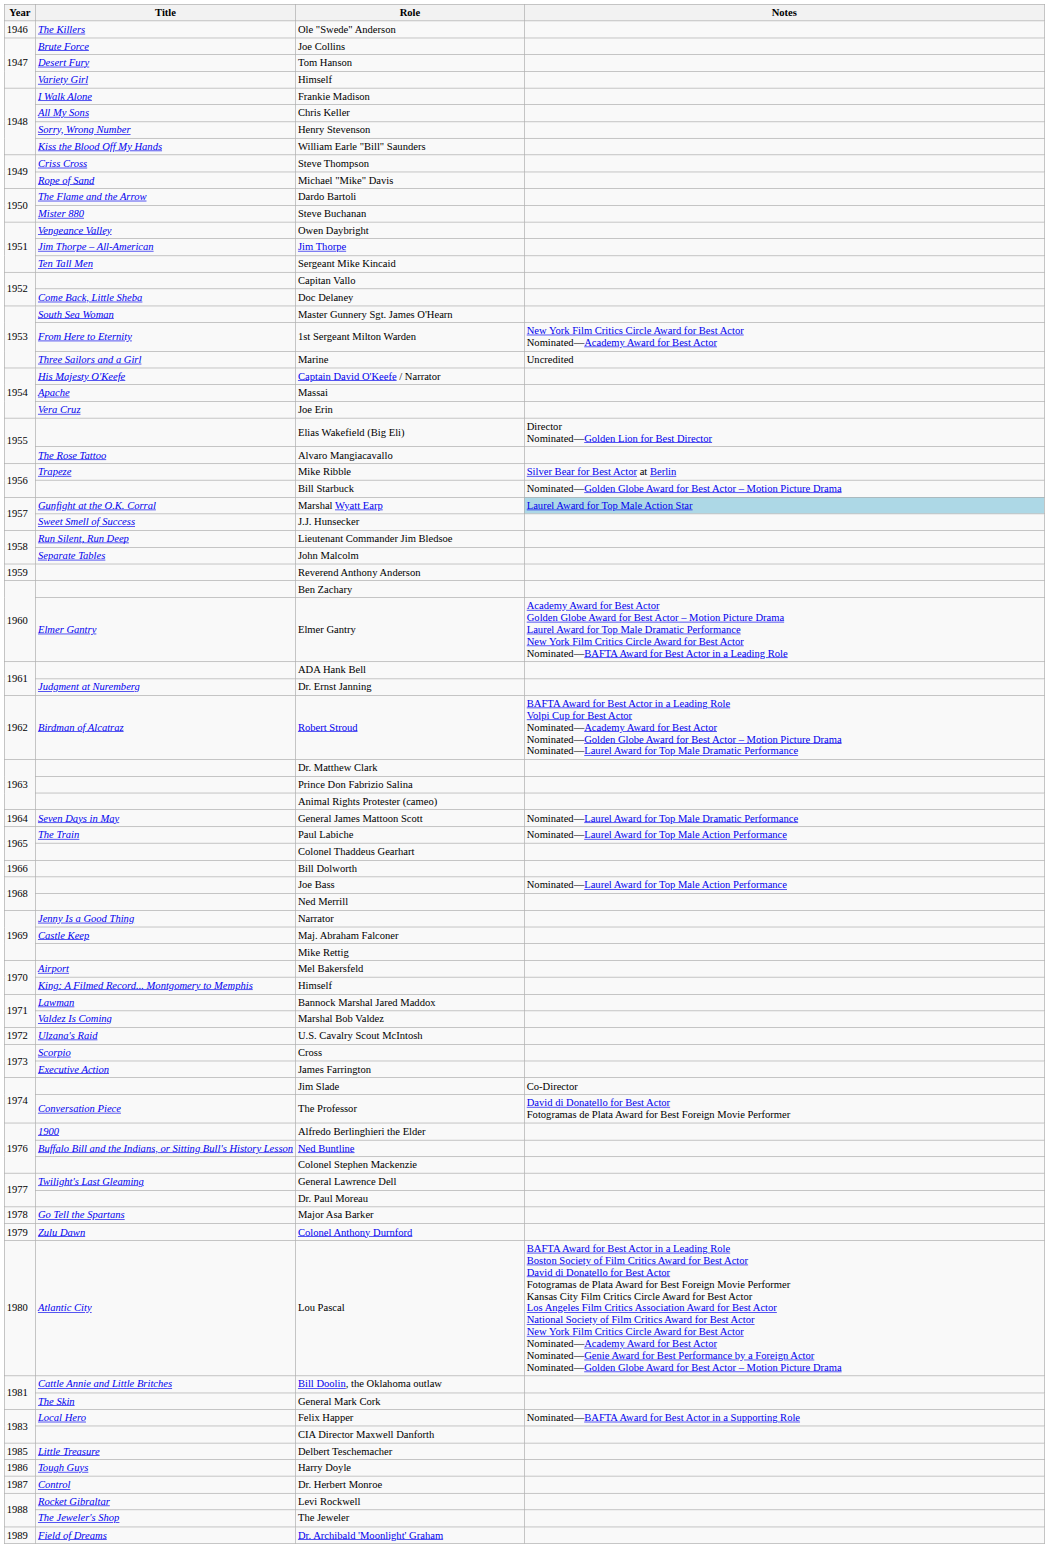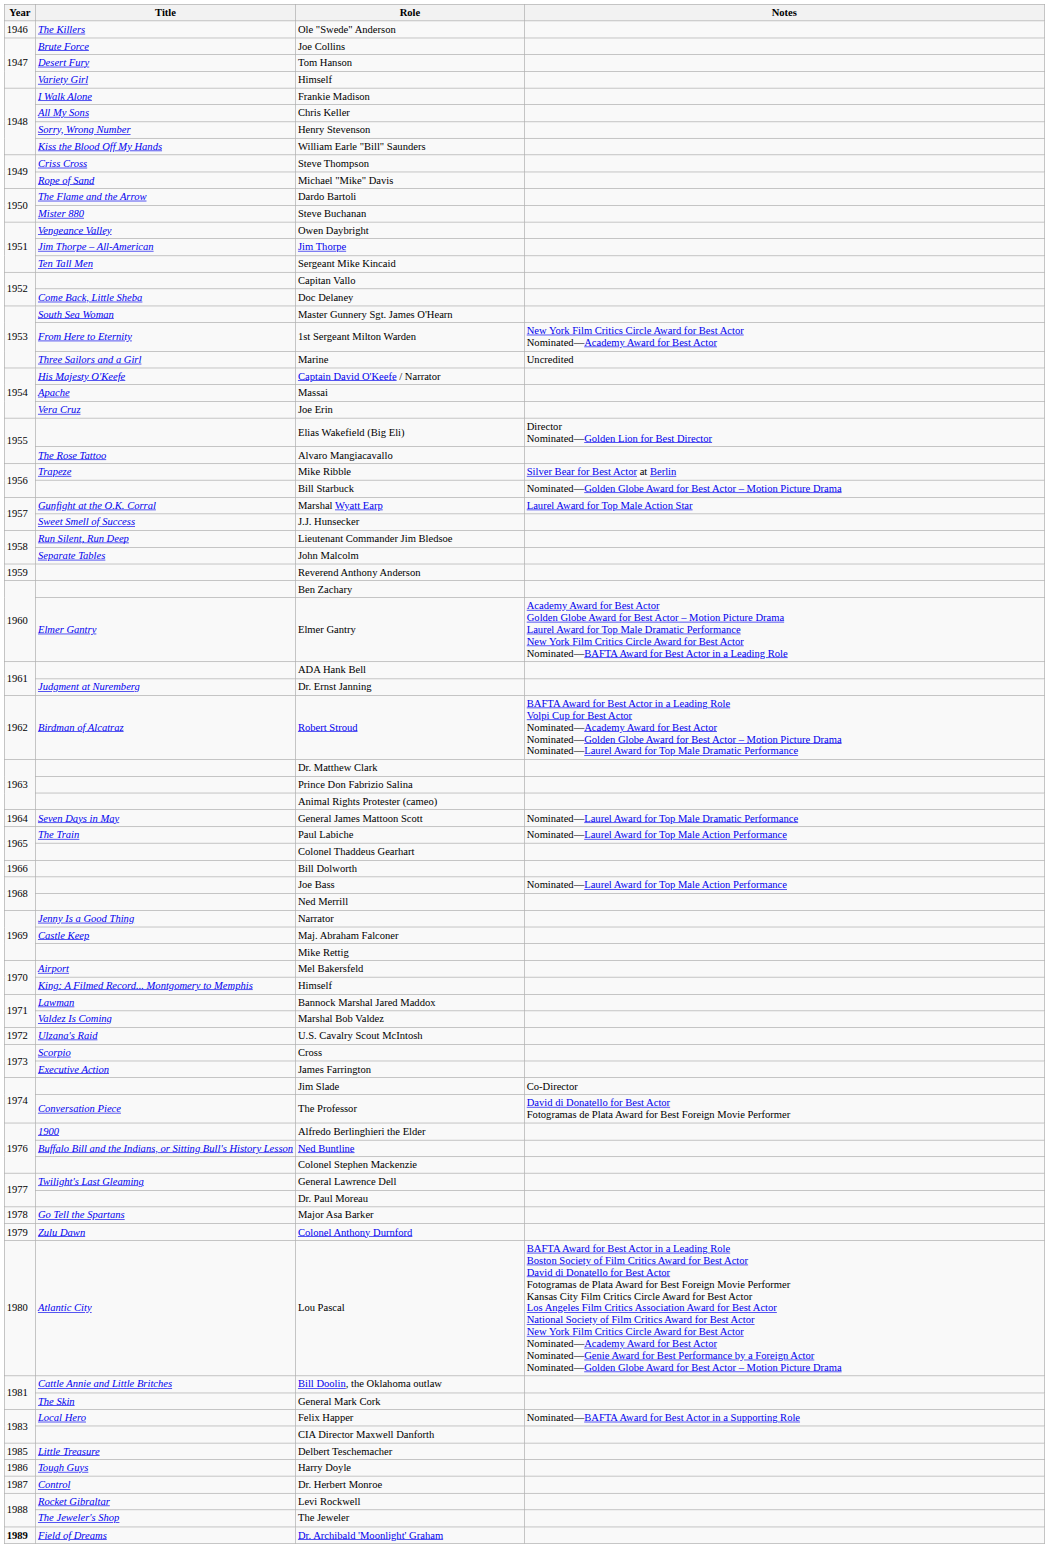(610, 505) lightblue background -> (610, 505) no background
(17, 1535) normal -> (17, 1535) bold
